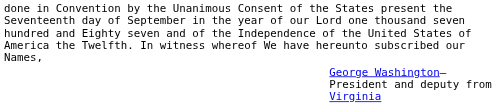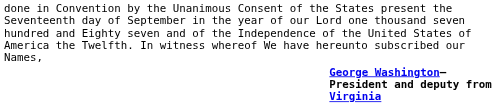(411, 84) normal -> (411, 84) bold
